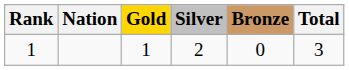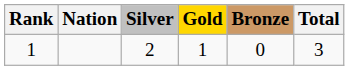columns swapped: (146, 19) <-> (199, 19)
